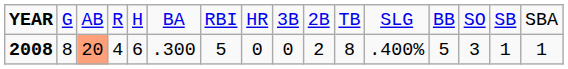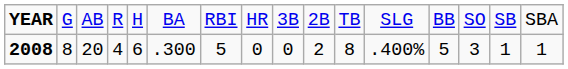(93, 50) lightsalmon background -> (93, 50) no background
